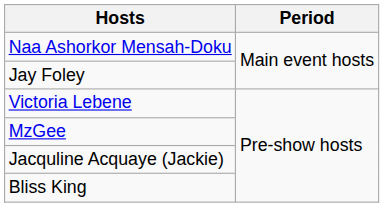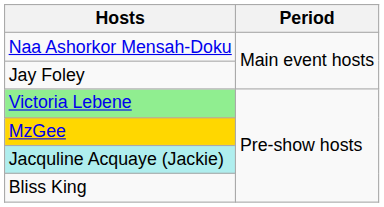(70, 103) no background -> (70, 103) lightgreen background
(37, 131) no background -> (37, 131) gold background
(116, 159) no background -> (116, 159) paleturquoise background
